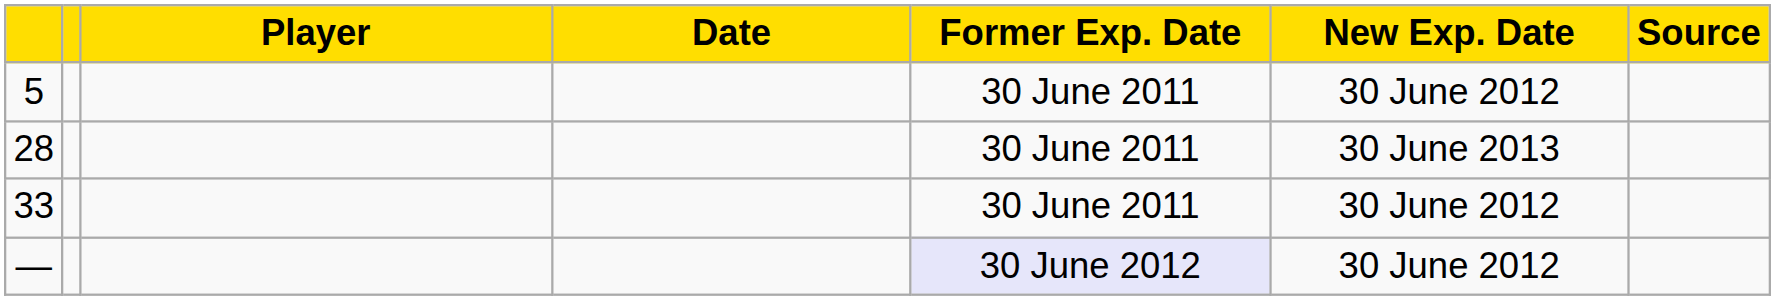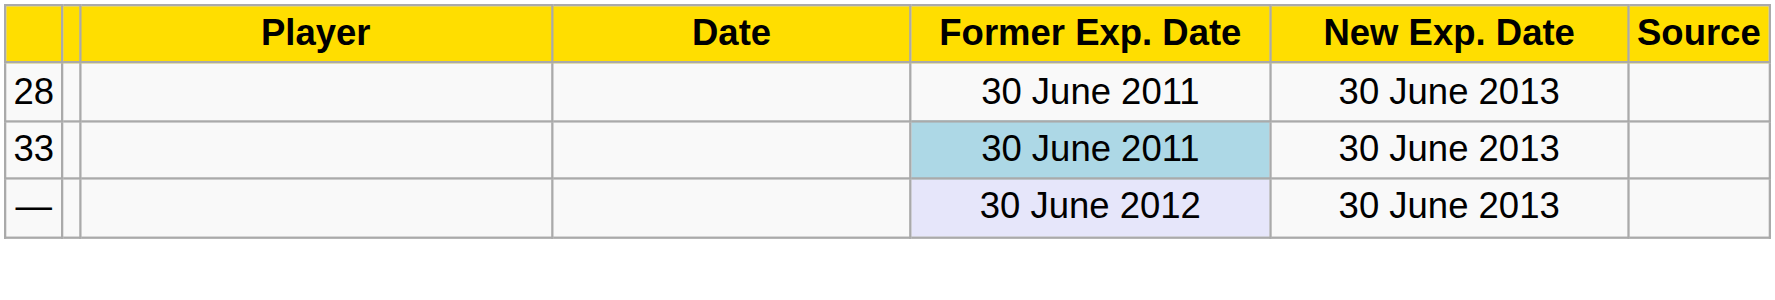- row: (34, 91)
(1090, 206) no background -> (1090, 149) lightblue background
(1449, 206) 30 June 2012 -> (1449, 149) 30 June 2013
(1449, 264) 30 June 2012 -> (1449, 206) 30 June 2013
